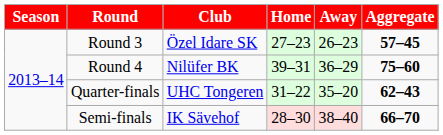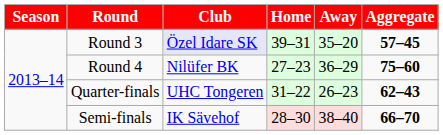(212, 42) no background -> (212, 42) lavender background
(291, 42) 27–23 -> (291, 42) 39–31
(338, 42) 26–23 -> (338, 42) 35–20
(291, 67) 39–31 -> (291, 67) 27–23
(338, 92) 35–20 -> (338, 92) 26–23
